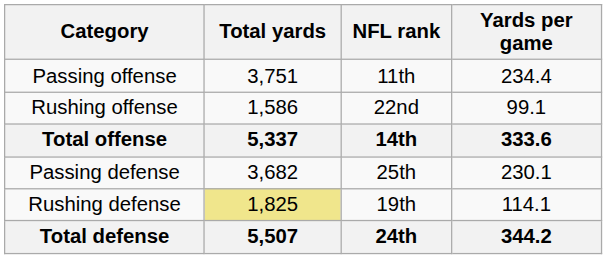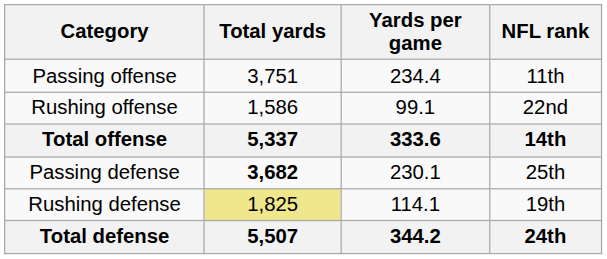columns swapped: (526, 32) <-> (396, 32)
(273, 172) normal -> (273, 172) bold
